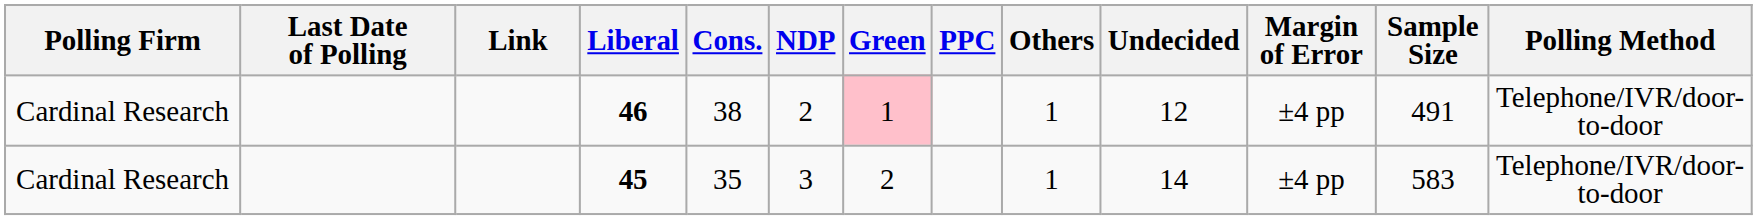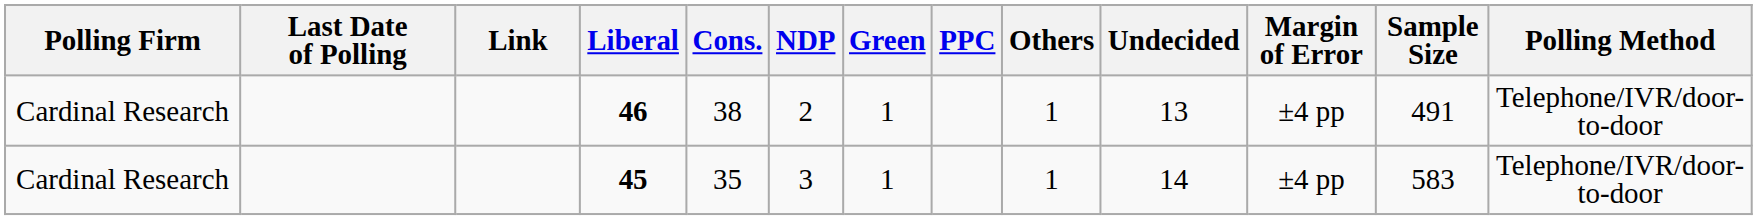(887, 110) pink background -> (887, 110) no background
(1174, 110) 12 -> (1174, 110) 13
(887, 180) 2 -> (887, 180) 1
